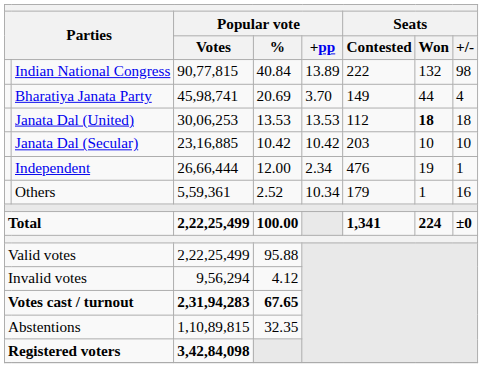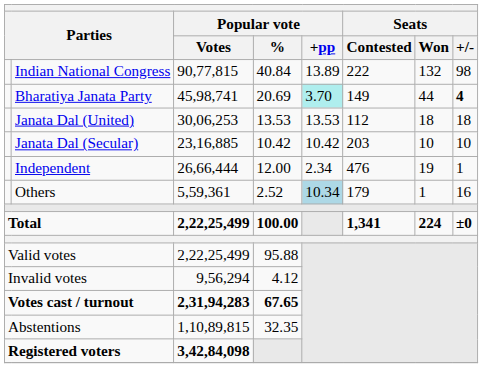(319, 95) no background -> (319, 95) paleturquoise background
(460, 95) normal -> (460, 95) bold
(426, 119) bold -> (426, 119) normal
(322, 192) no background -> (322, 192) lightblue background
